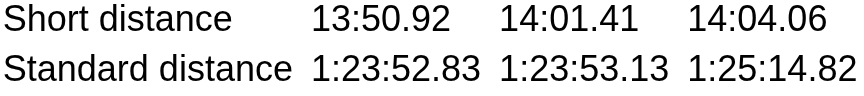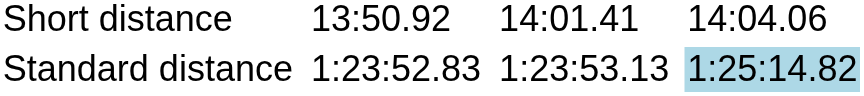(772, 68) no background -> (772, 68) lightblue background
